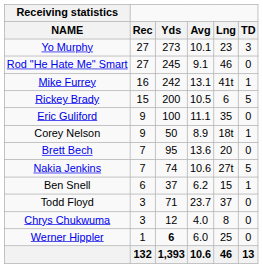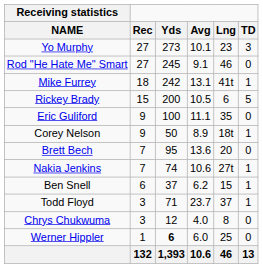(143, 82) 16 -> (143, 82) 18
(248, 168) 5 -> (248, 168) 1
(248, 202) 0 -> (248, 202) 1
